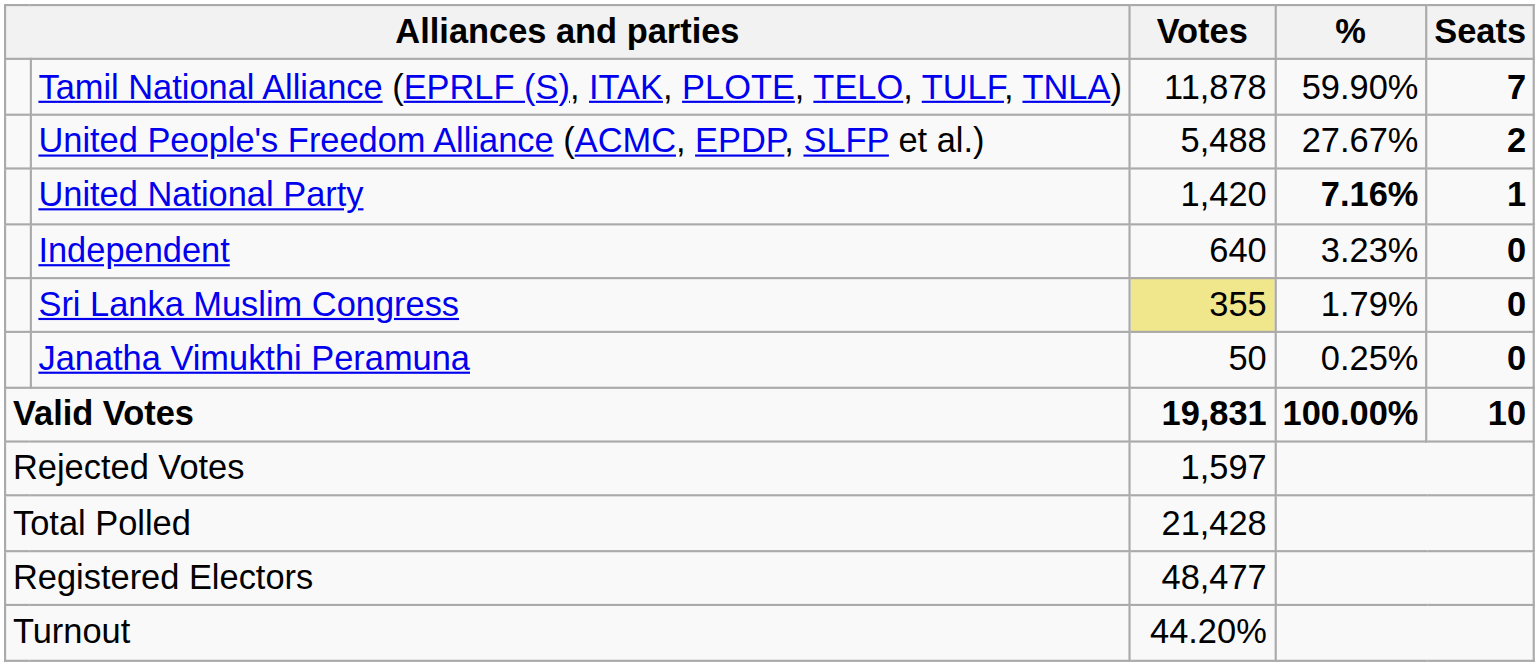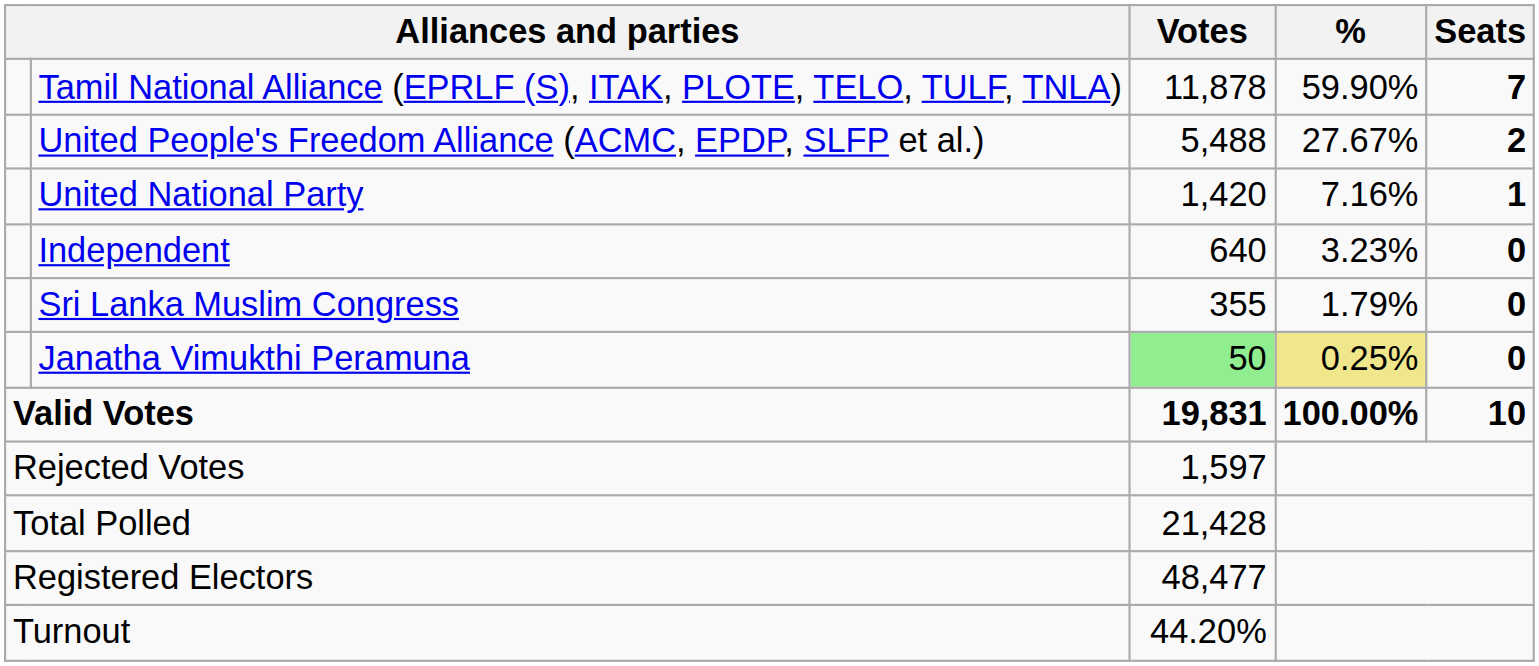(1370, 195) bold -> (1370, 195) normal
(1238, 304) khaki background -> (1238, 304) no background
(1248, 359) no background -> (1248, 359) lightgreen background
(1370, 359) no background -> (1370, 359) khaki background
